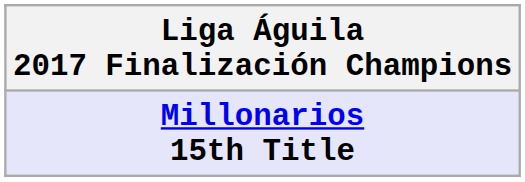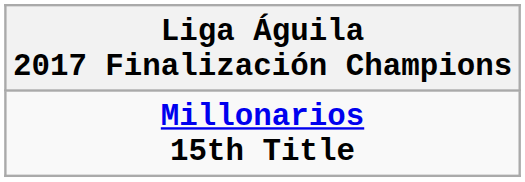(263, 134) lavender background -> (263, 134) no background
